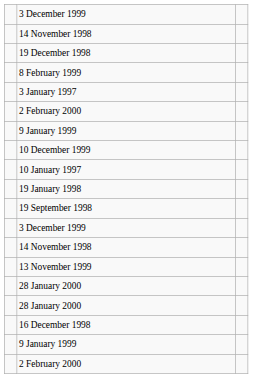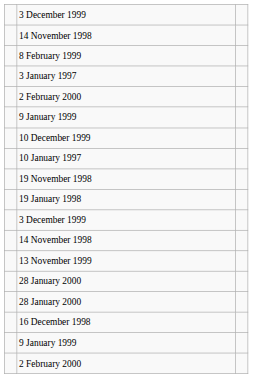- row: (11, 53)
+ row: (11, 179)
- row: (11, 209)
